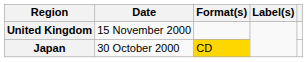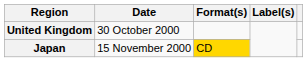(144, 30) 15 November 2000 -> (138, 30) 30 October 2000
(138, 48) 30 October 2000 -> (144, 48) 15 November 2000
